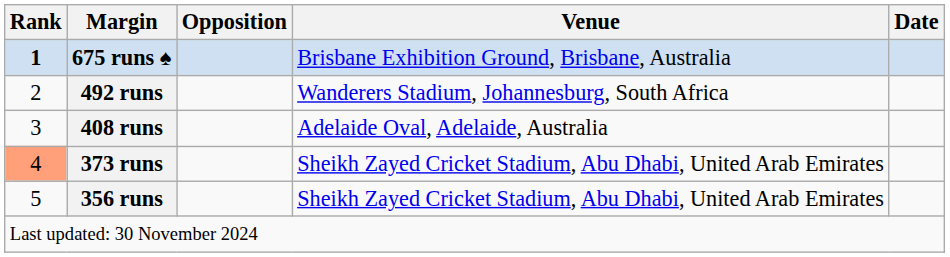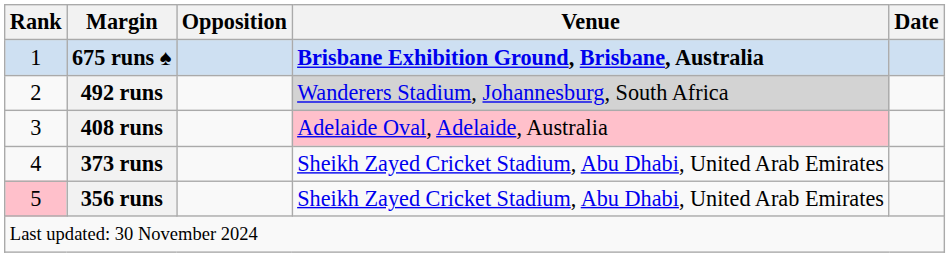(36, 57) bold -> (36, 57) normal
(514, 57) normal -> (531, 57) bold
(513, 92) no background -> (513, 92) lightgrey background
(452, 127) no background -> (452, 127) pink background
(36, 163) lightsalmon background -> (36, 163) no background
(36, 198) no background -> (36, 198) pink background
